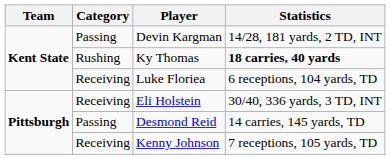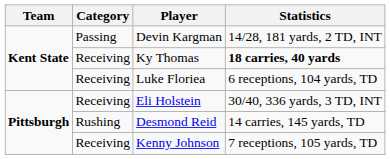(98, 58) Rushing -> (103, 58) Receiving
(96, 122) Passing -> (98, 122) Rushing
